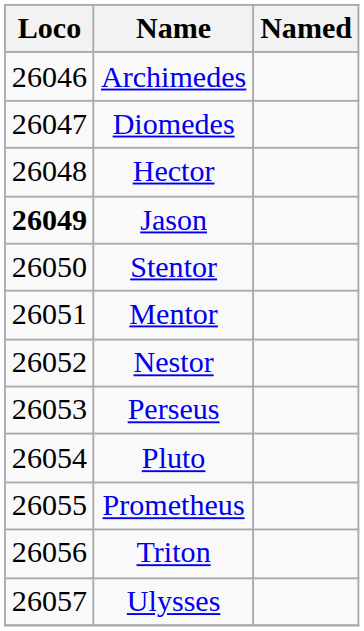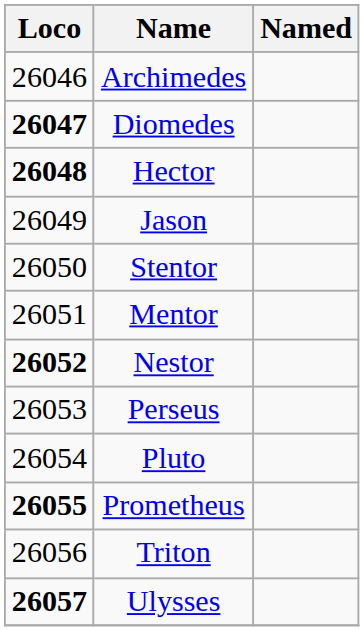(49, 123) normal -> (49, 123) bold
(49, 171) normal -> (49, 171) bold
(49, 219) bold -> (49, 219) normal
(49, 362) normal -> (49, 362) bold
(49, 505) normal -> (49, 505) bold
(49, 600) normal -> (49, 600) bold
